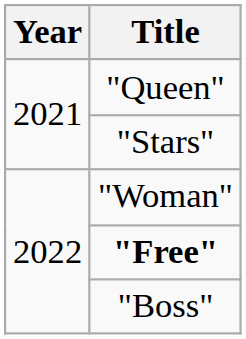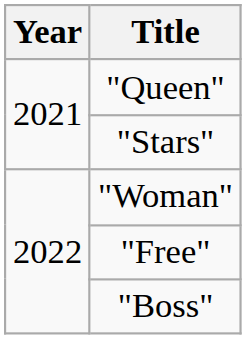(166, 251) bold -> (166, 251) normal
